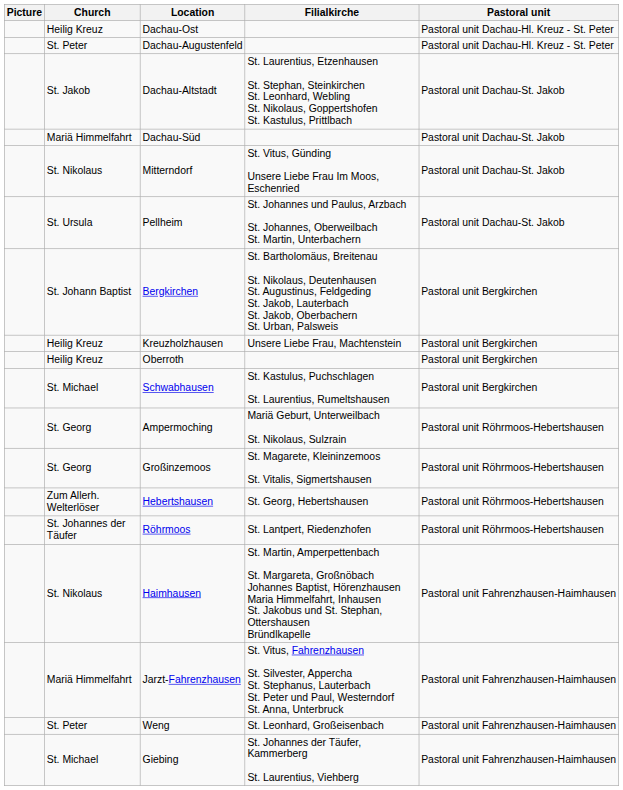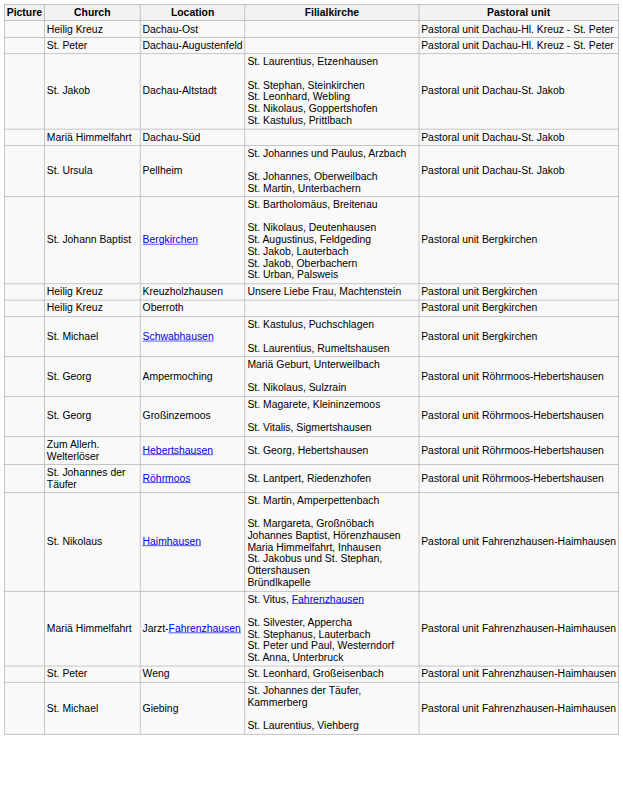- row: (167, 171)
